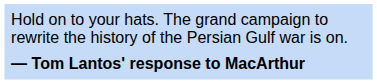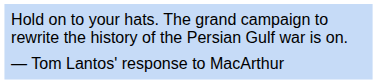(158, 64) bold -> (148, 64) normal
